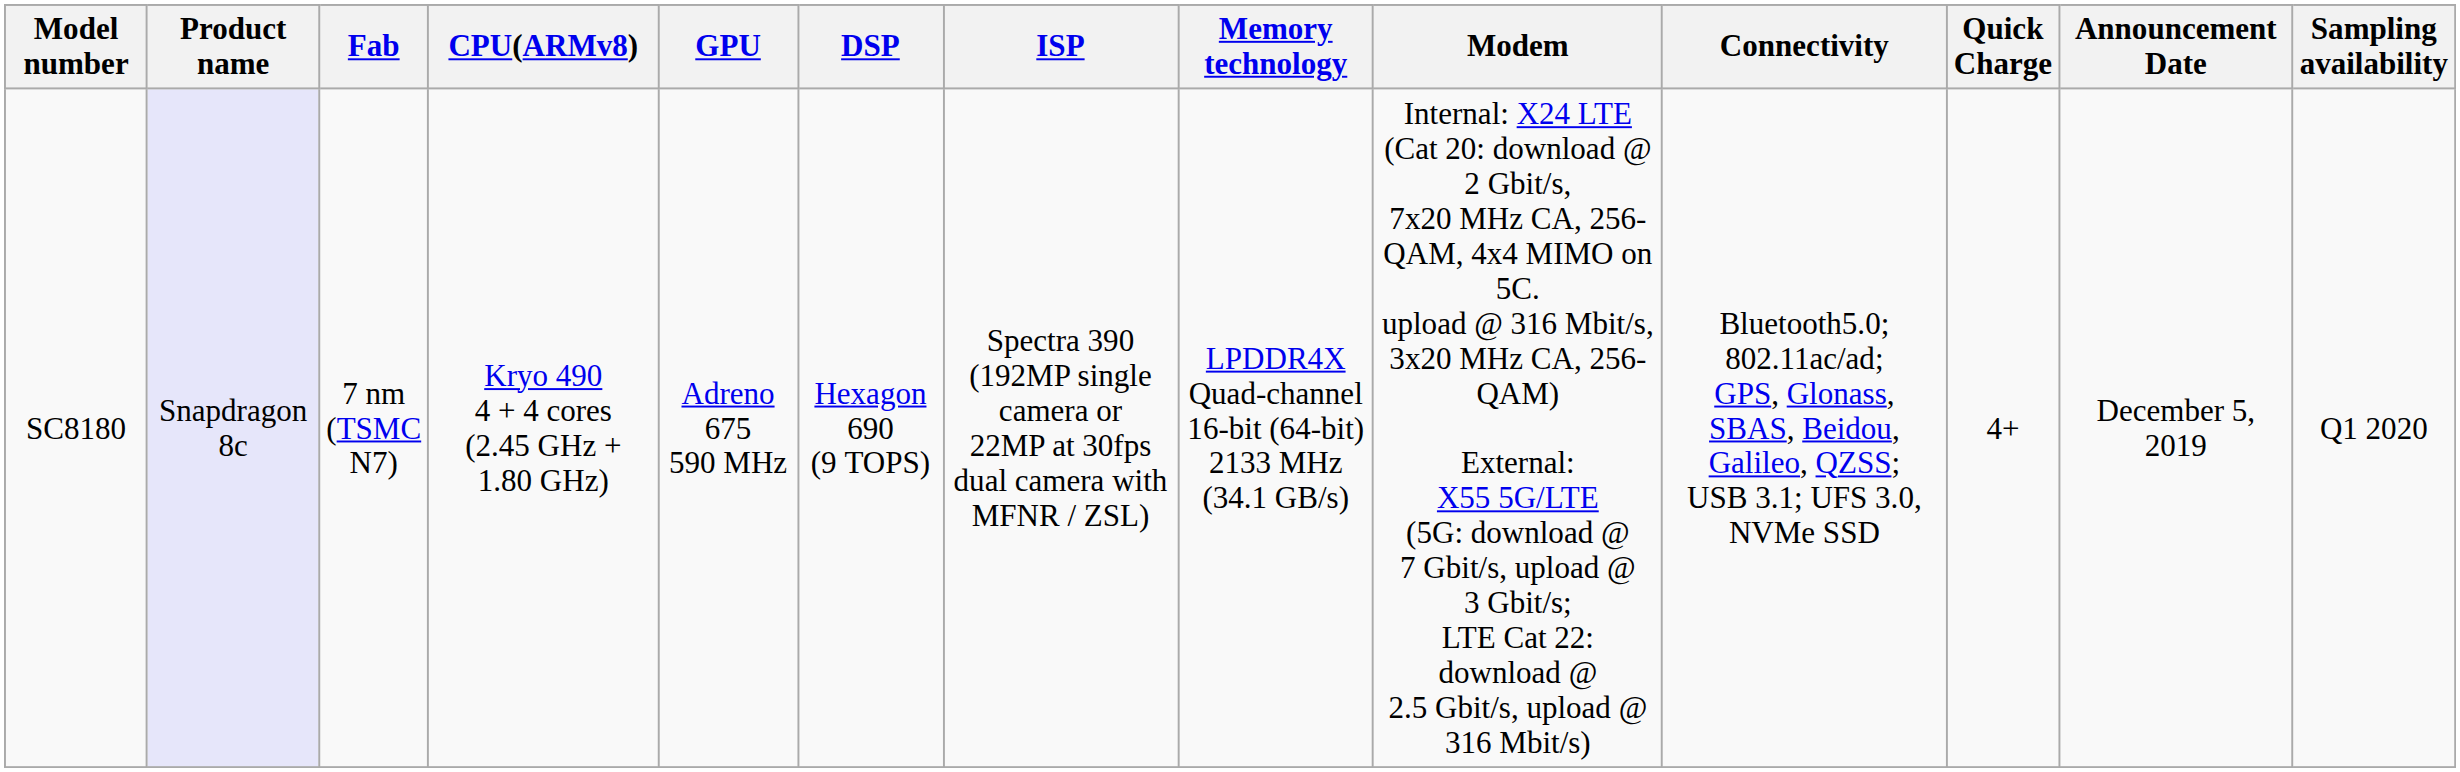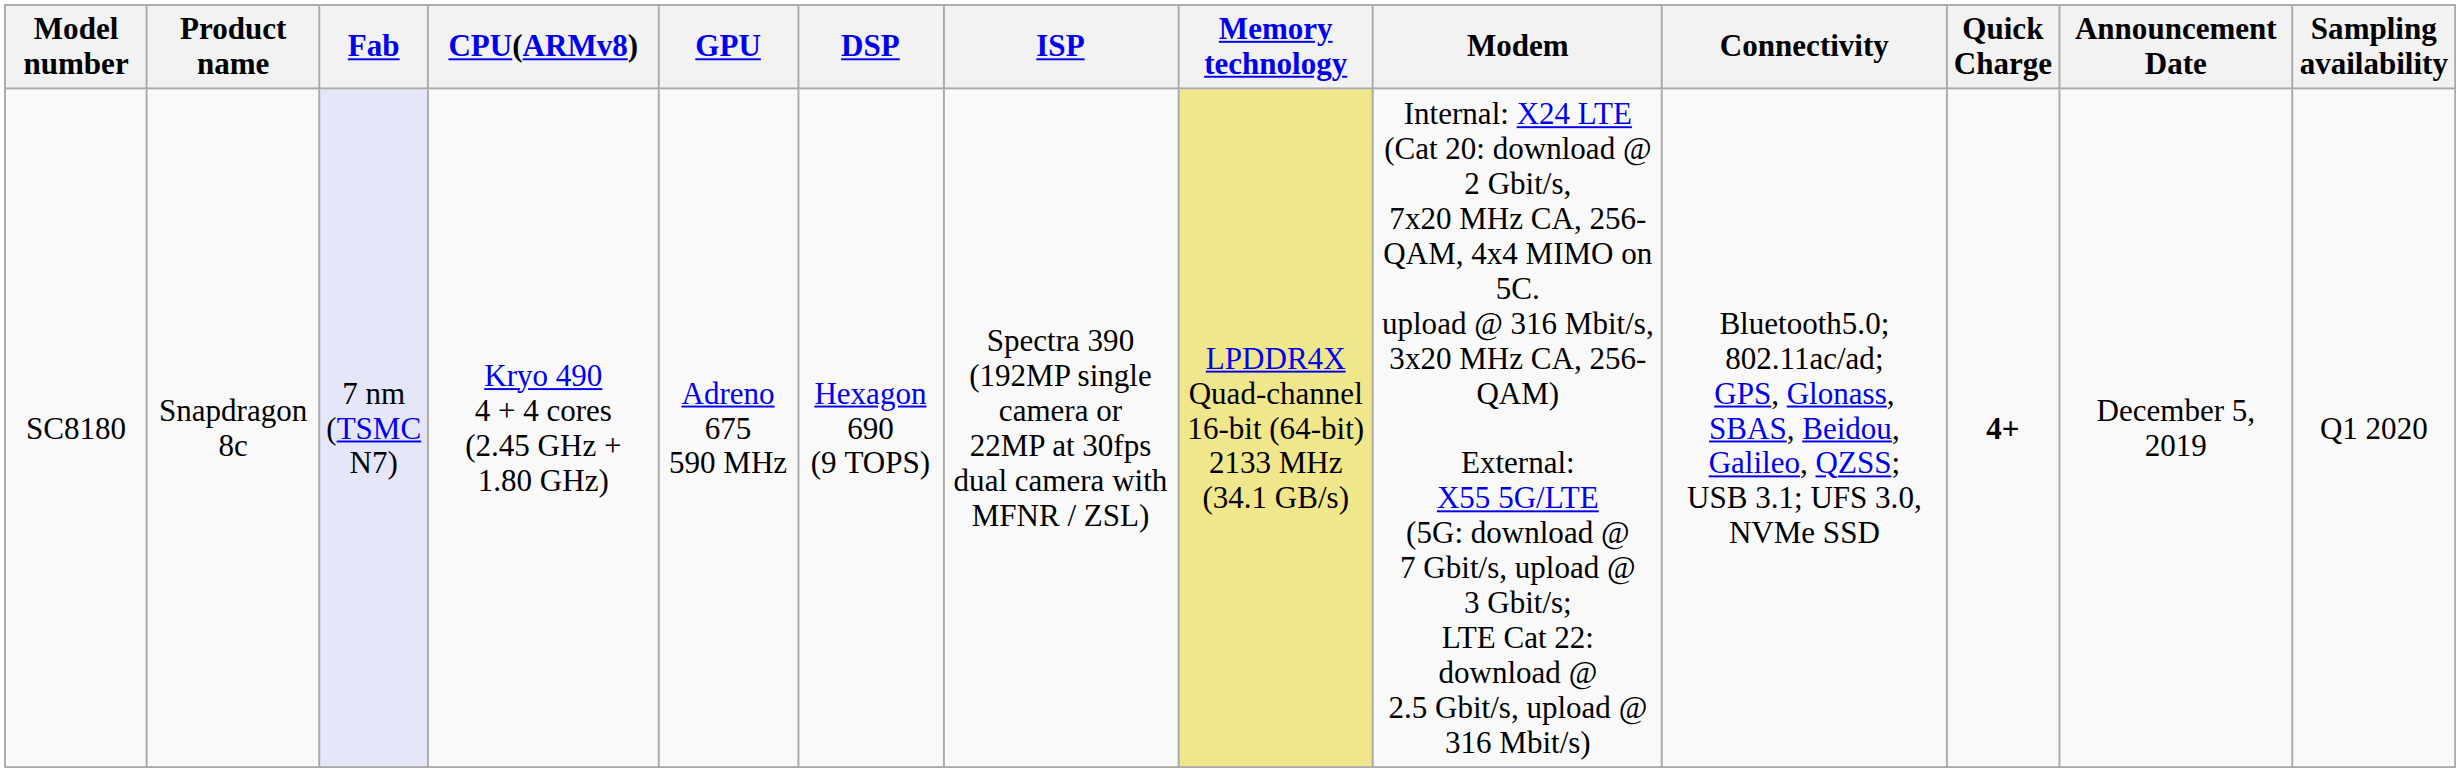(233, 427) lavender background -> (233, 427) no background
(374, 427) no background -> (374, 427) lavender background
(1276, 427) no background -> (1276, 427) khaki background
(2003, 427) normal -> (2003, 427) bold
